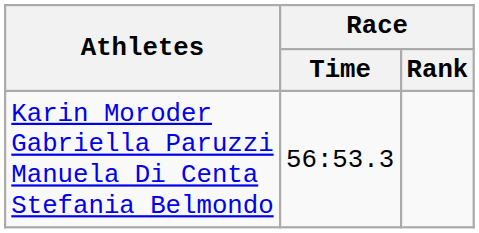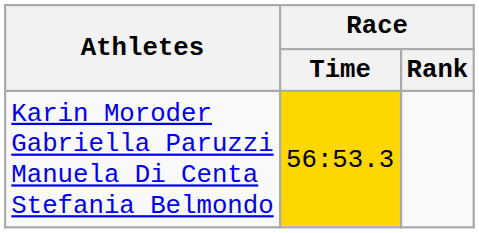(340, 159) no background -> (340, 159) gold background
